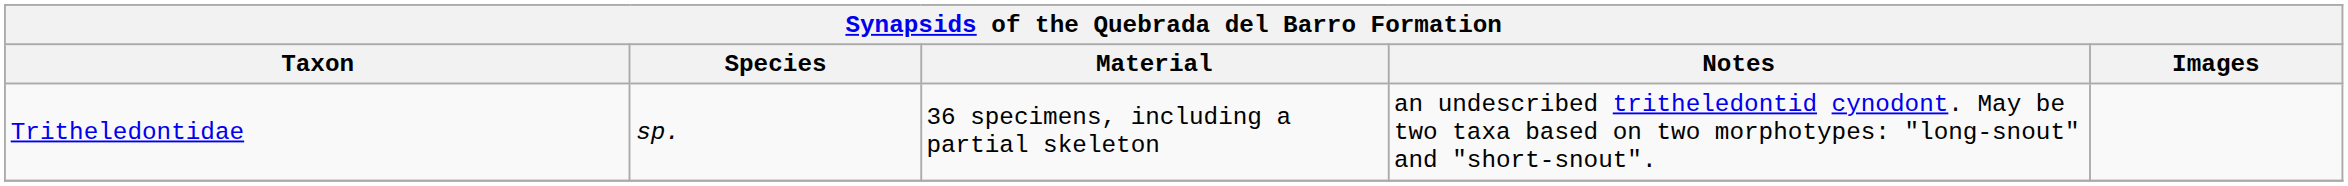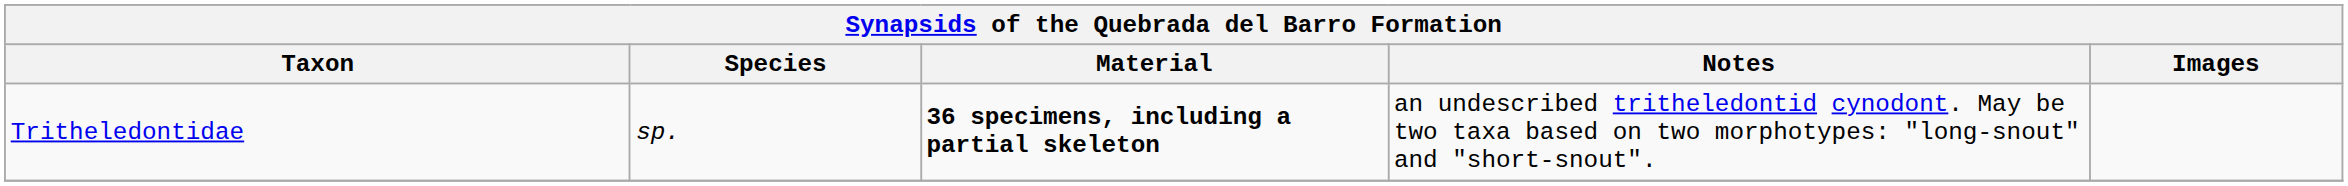(1109, 132) normal -> (1109, 132) bold
